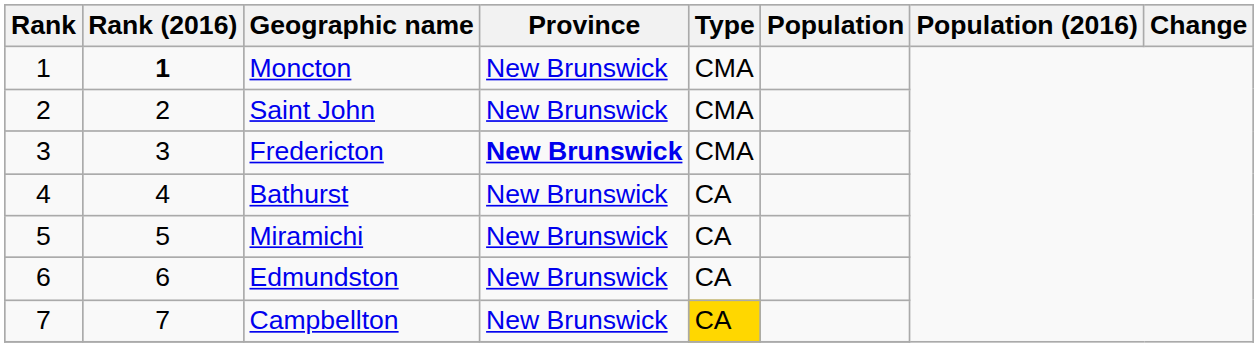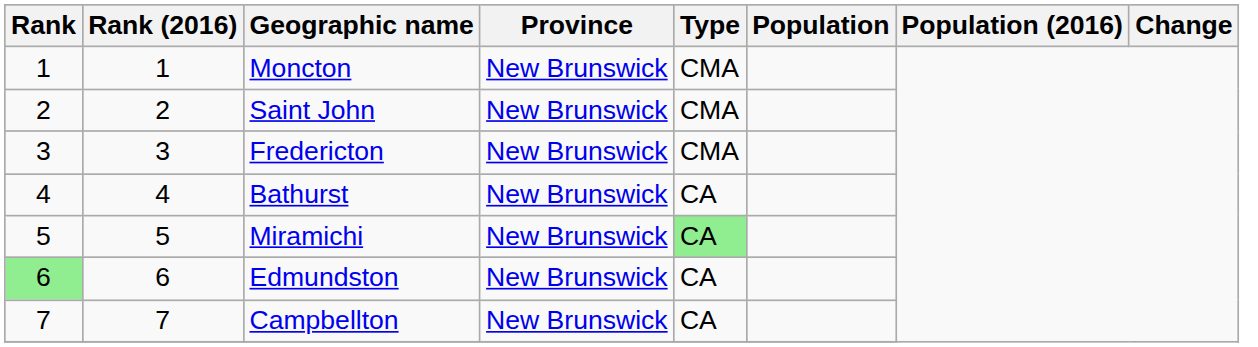(163, 67) bold -> (163, 67) normal
(584, 151) bold -> (577, 151) normal
(713, 236) no background -> (698, 236) lightgreen background
(43, 278) no background -> (43, 278) lightgreen background
(713, 320) gold background -> (698, 320) no background
